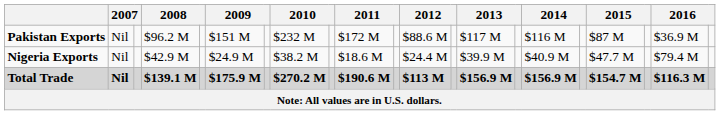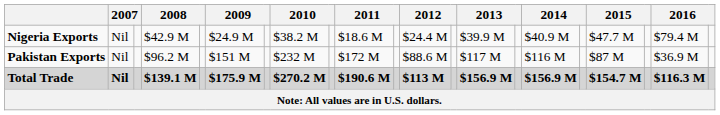rows swapped: (53, 57) <-> (56, 36)
